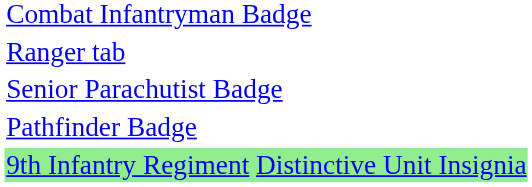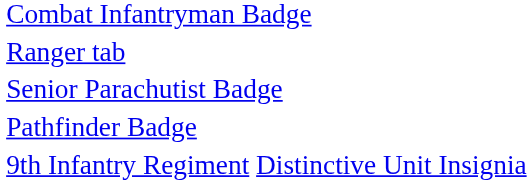(266, 164) lightgreen background -> (266, 164) no background
